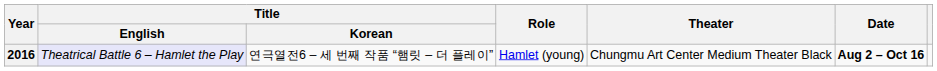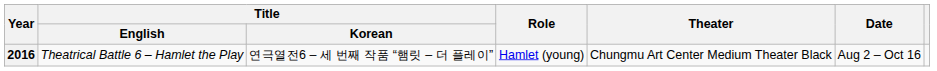(142, 55) lavender background -> (142, 55) no background
(881, 55) bold -> (879, 55) normal
